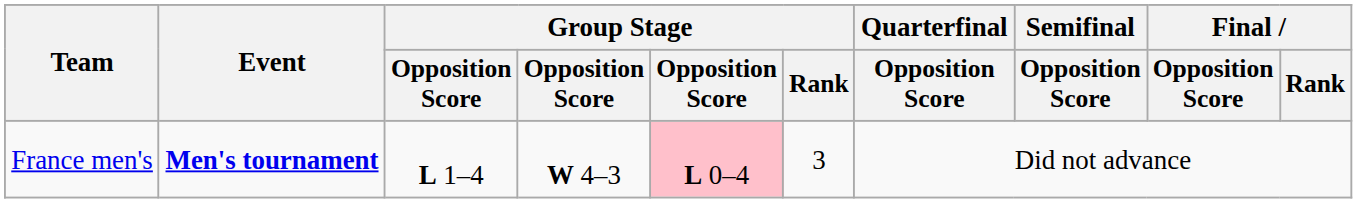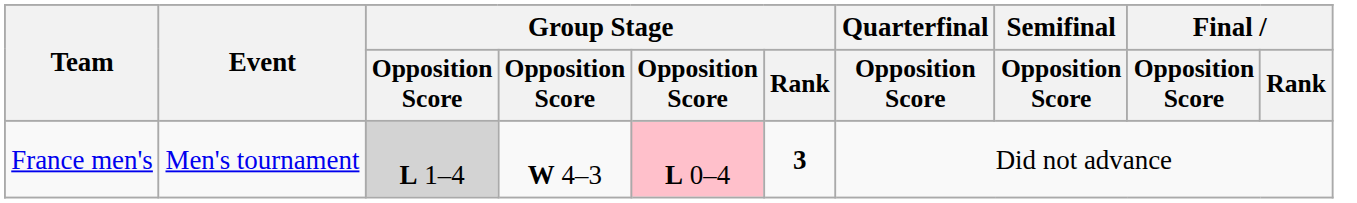(272, 159) bold -> (262, 159) normal
(451, 175) no background -> (432, 175) lightgrey background
(819, 159) normal -> (800, 159) bold
